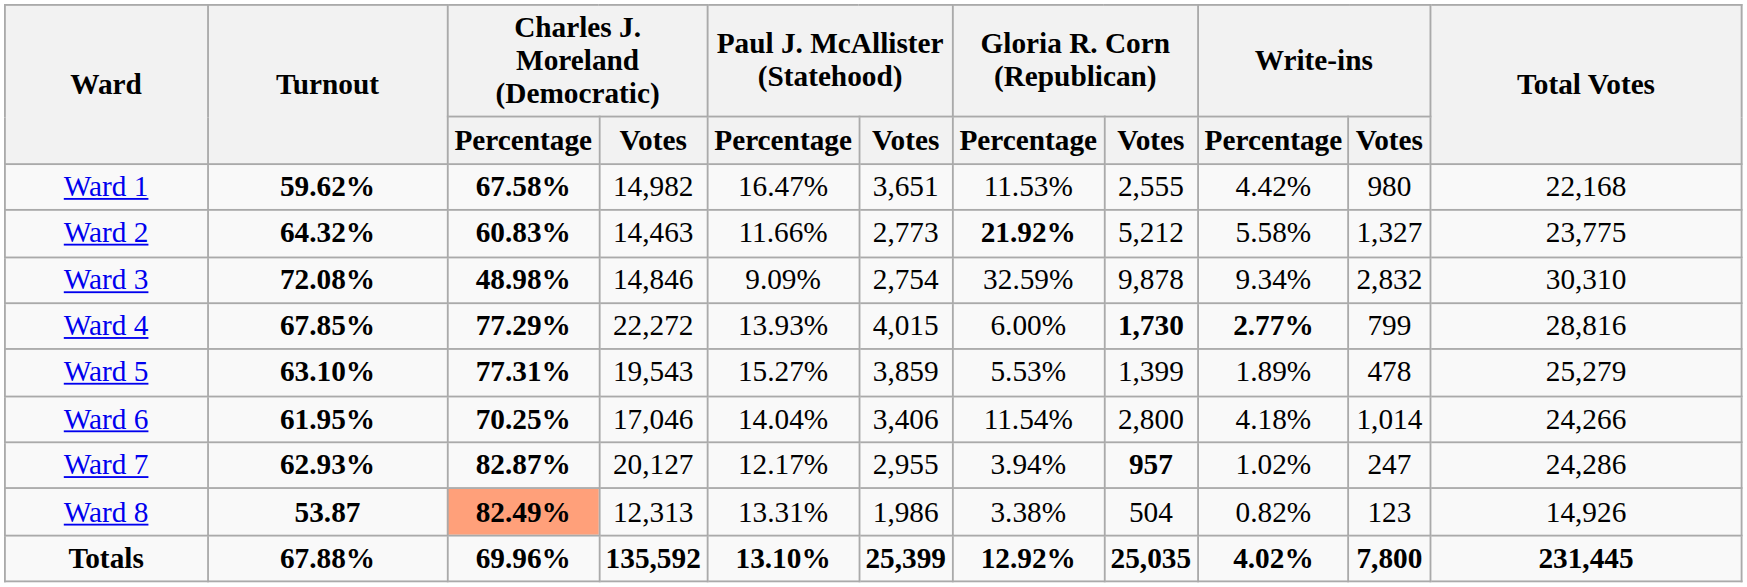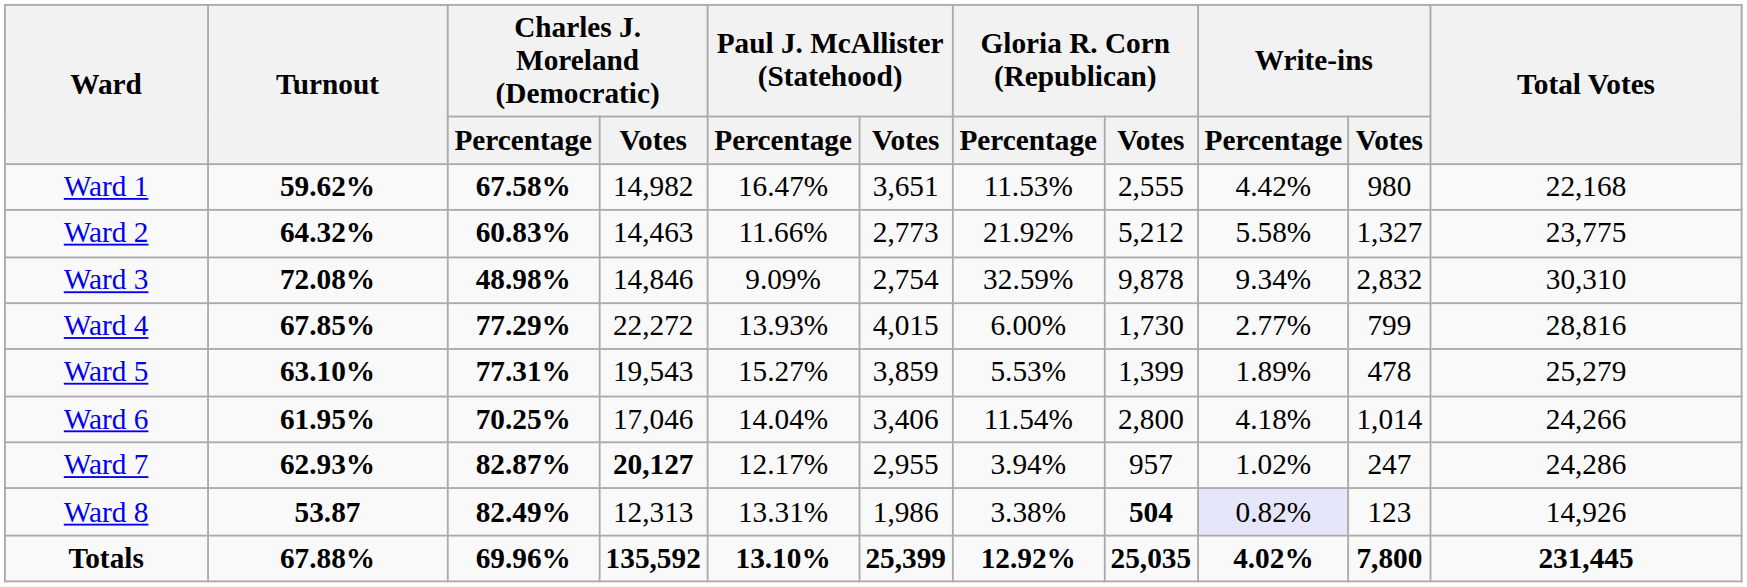(1028, 232) bold -> (1028, 232) normal
(1151, 325) bold -> (1151, 325) normal
(1273, 325) bold -> (1273, 325) normal
(653, 465) normal -> (653, 465) bold
(1151, 465) bold -> (1151, 465) normal
(523, 511) lightsalmon background -> (523, 511) no background
(1151, 511) normal -> (1151, 511) bold
(1273, 511) no background -> (1273, 511) lavender background
